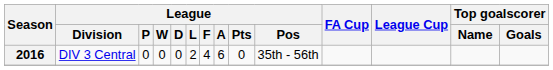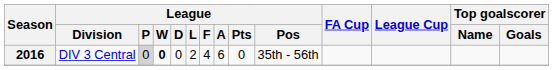(146, 55) no background -> (146, 55) lightgrey background
(162, 55) normal -> (162, 55) bold
